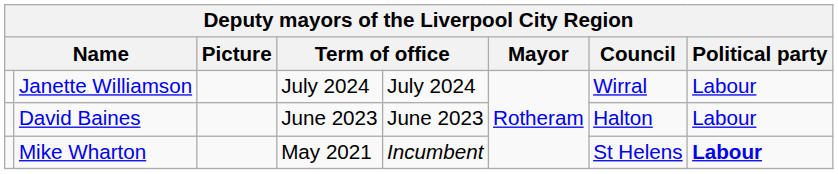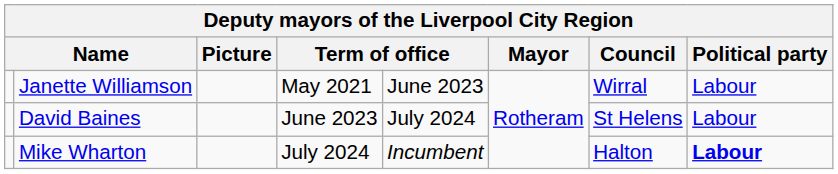(325, 86) July 2024 -> (326, 86) May 2021
(431, 86) July 2024 -> (435, 86) June 2023
(435, 119) June 2023 -> (431, 119) July 2024
(623, 119) Halton -> (638, 119) St Helens
(326, 151) May 2021 -> (325, 151) July 2024
(638, 151) St Helens -> (623, 151) Halton
